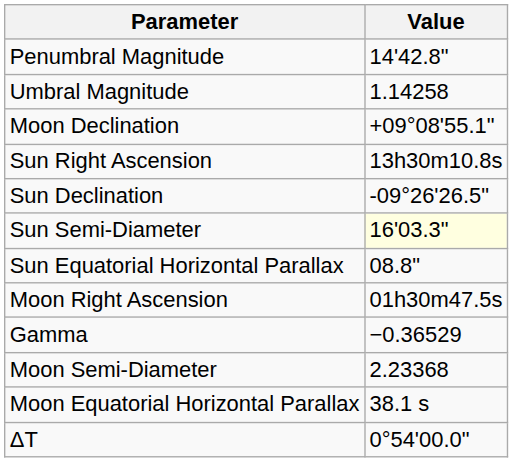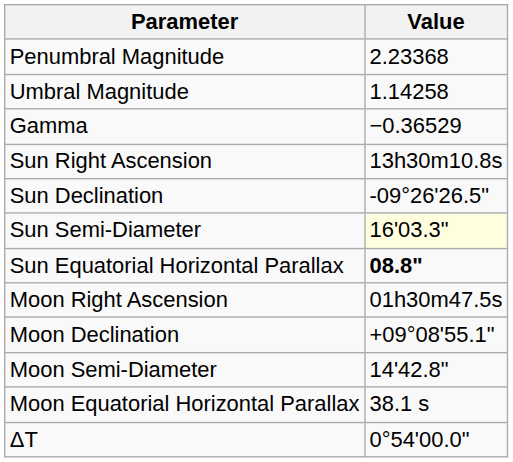(409, 56) 14'42.8" -> (409, 56) 2.23368
rows swapped: (49, 334) <-> (94, 126)
(395, 265) normal -> (396, 265) bold
(409, 369) 2.23368 -> (409, 369) 14'42.8"
